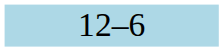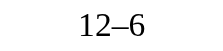(112, 25) lightblue background -> (112, 25) no background
